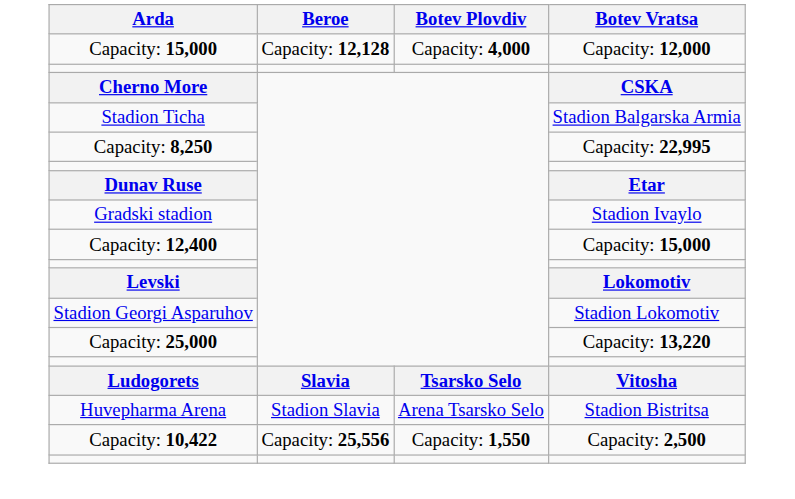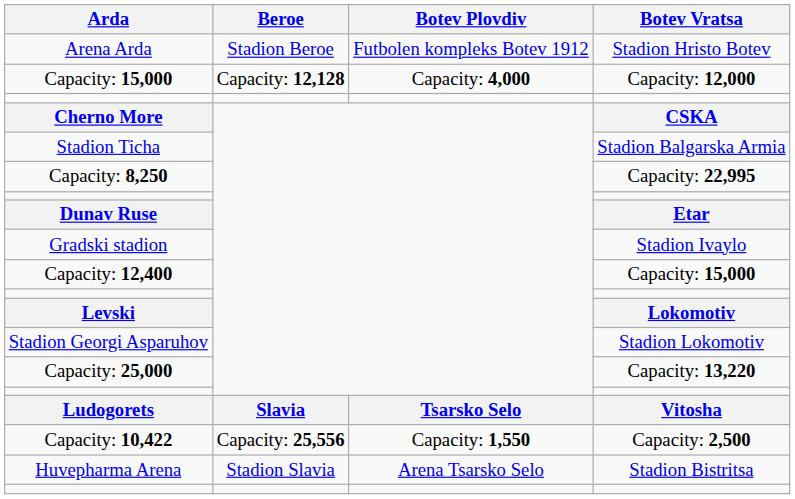+ row: (108, 49)
rows swapped: (153, 410) <-> (153, 439)
